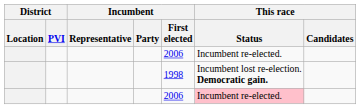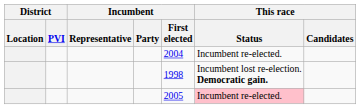(173, 54) 2006 -> (173, 54) 2004
(173, 96) 2006 -> (173, 96) 2005
